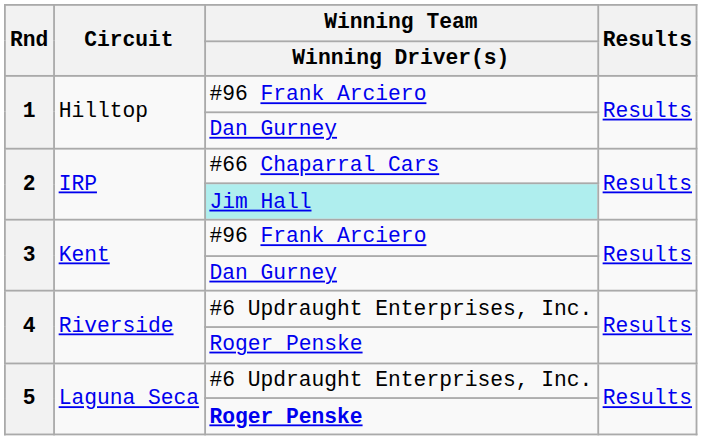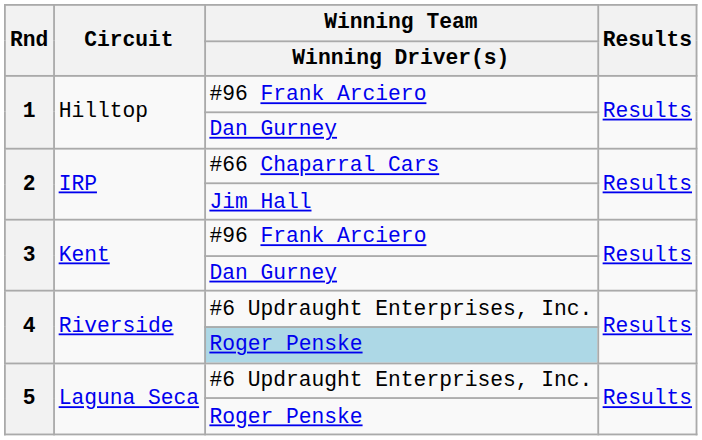(260, 201) paleturquoise background -> (260, 201) no background
(286, 344) no background -> (286, 344) lightblue background
(286, 416) bold -> (286, 416) normal
